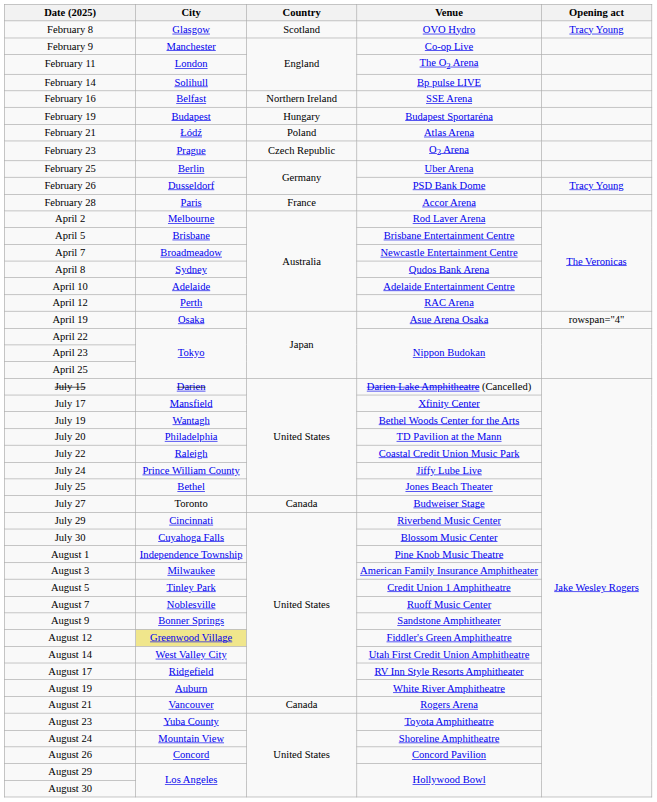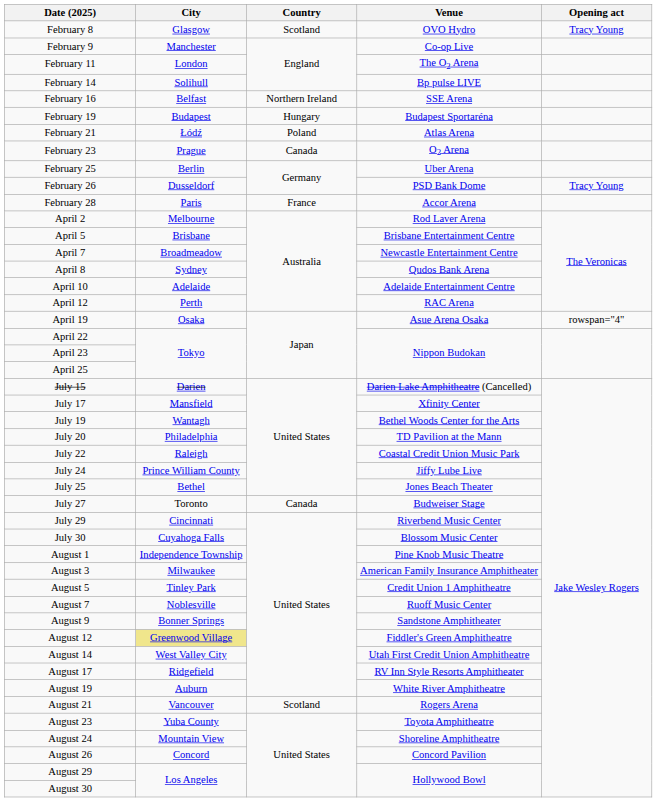(302, 150) Czech Republic -> (302, 150) Canada
(302, 705) Canada -> (302, 705) Scotland
